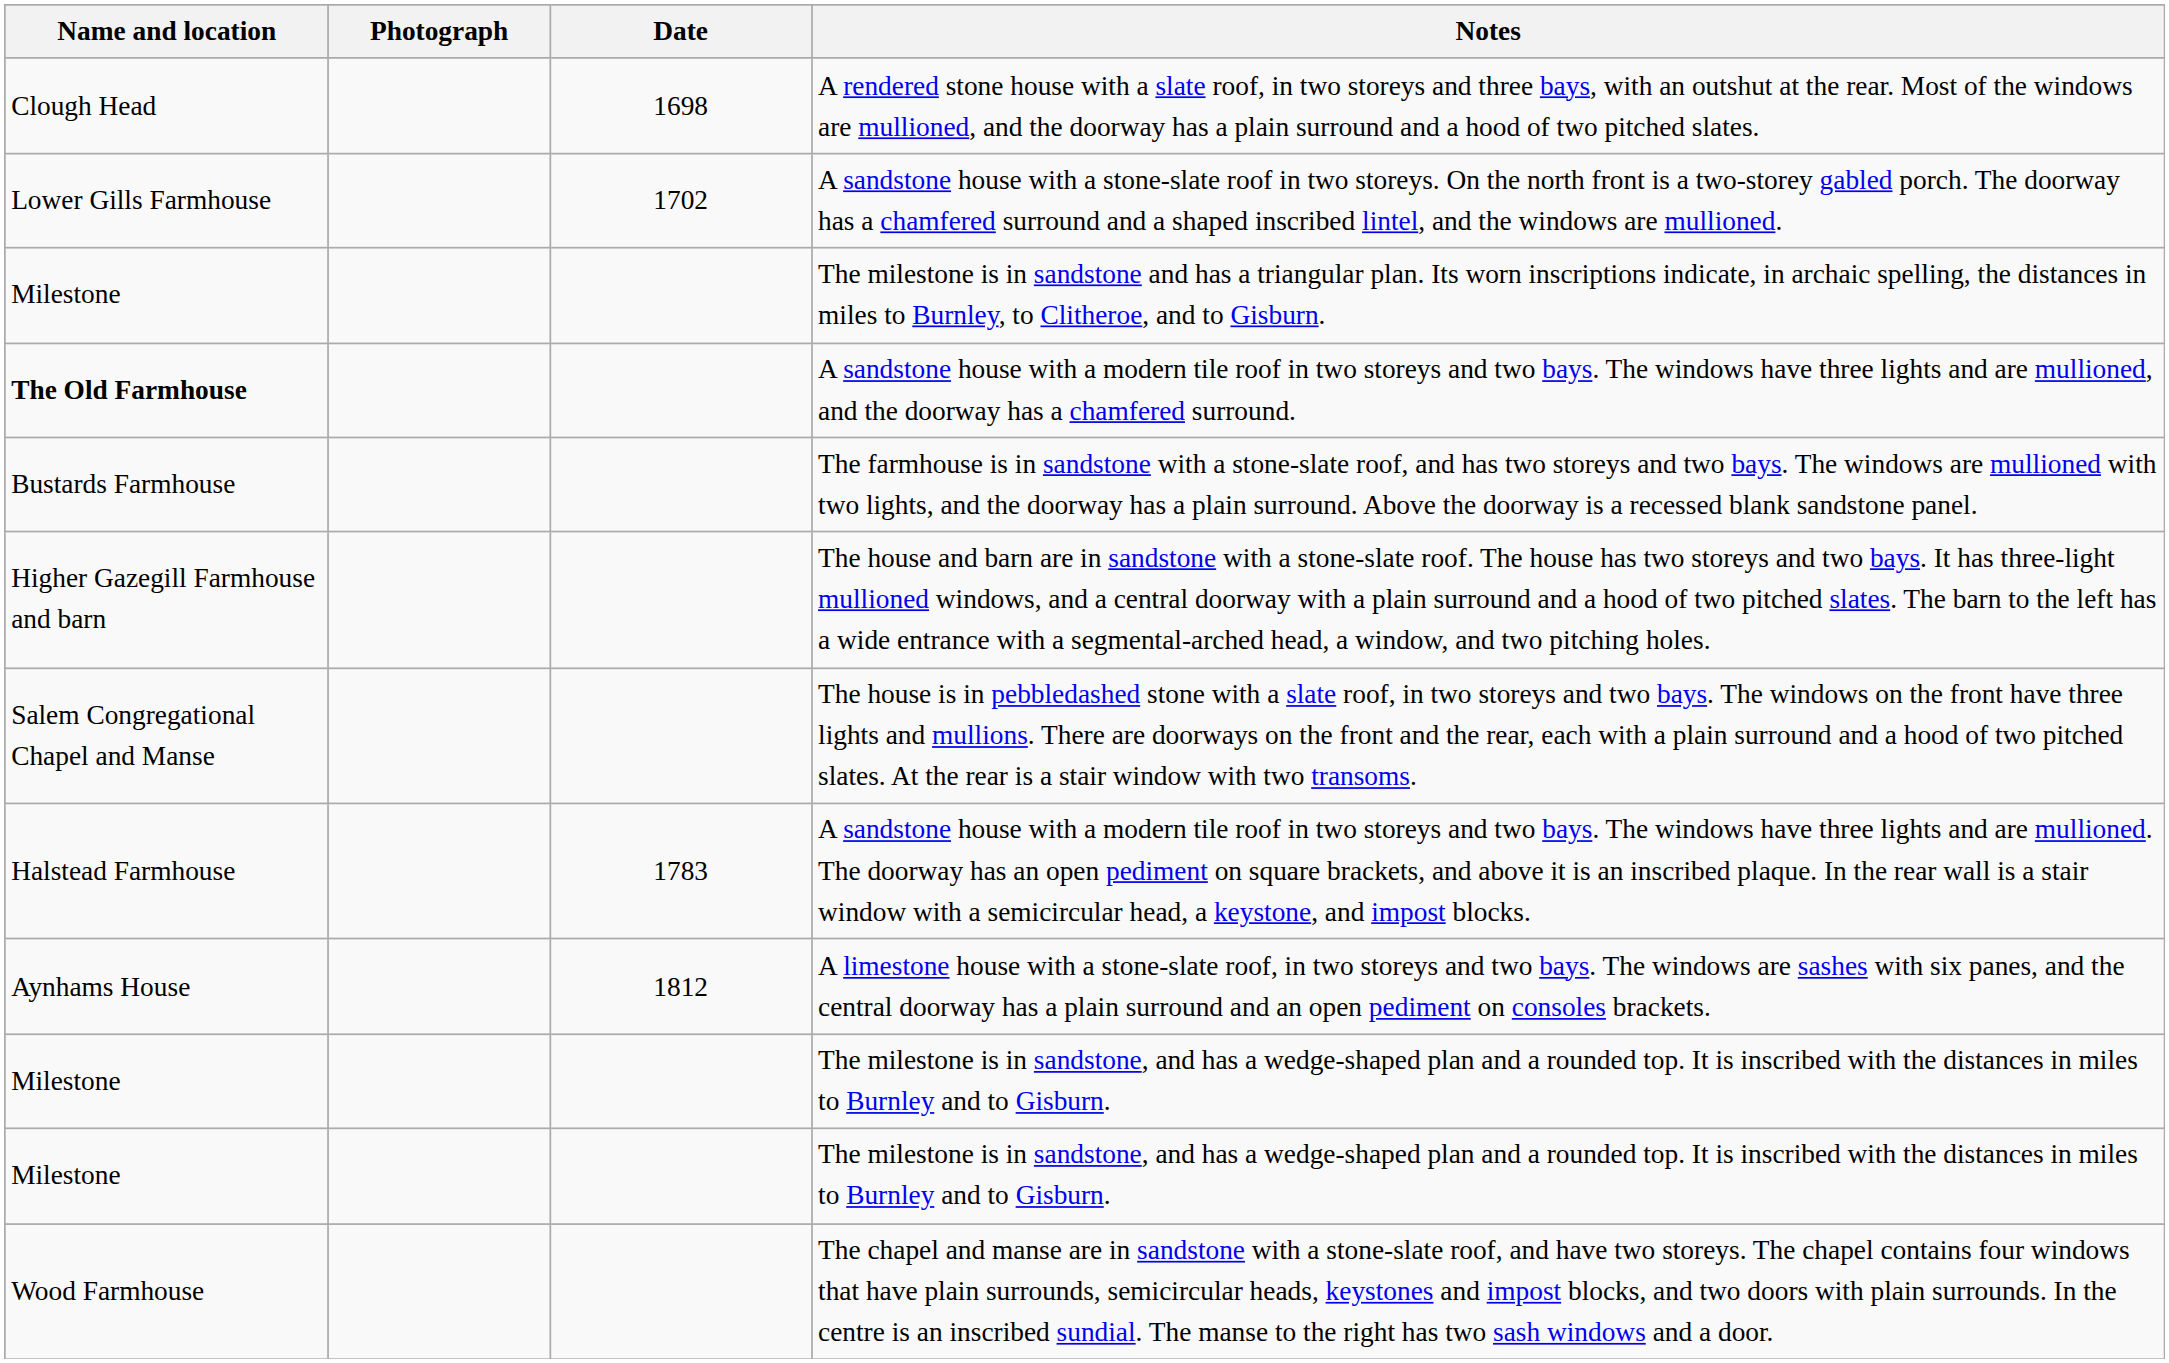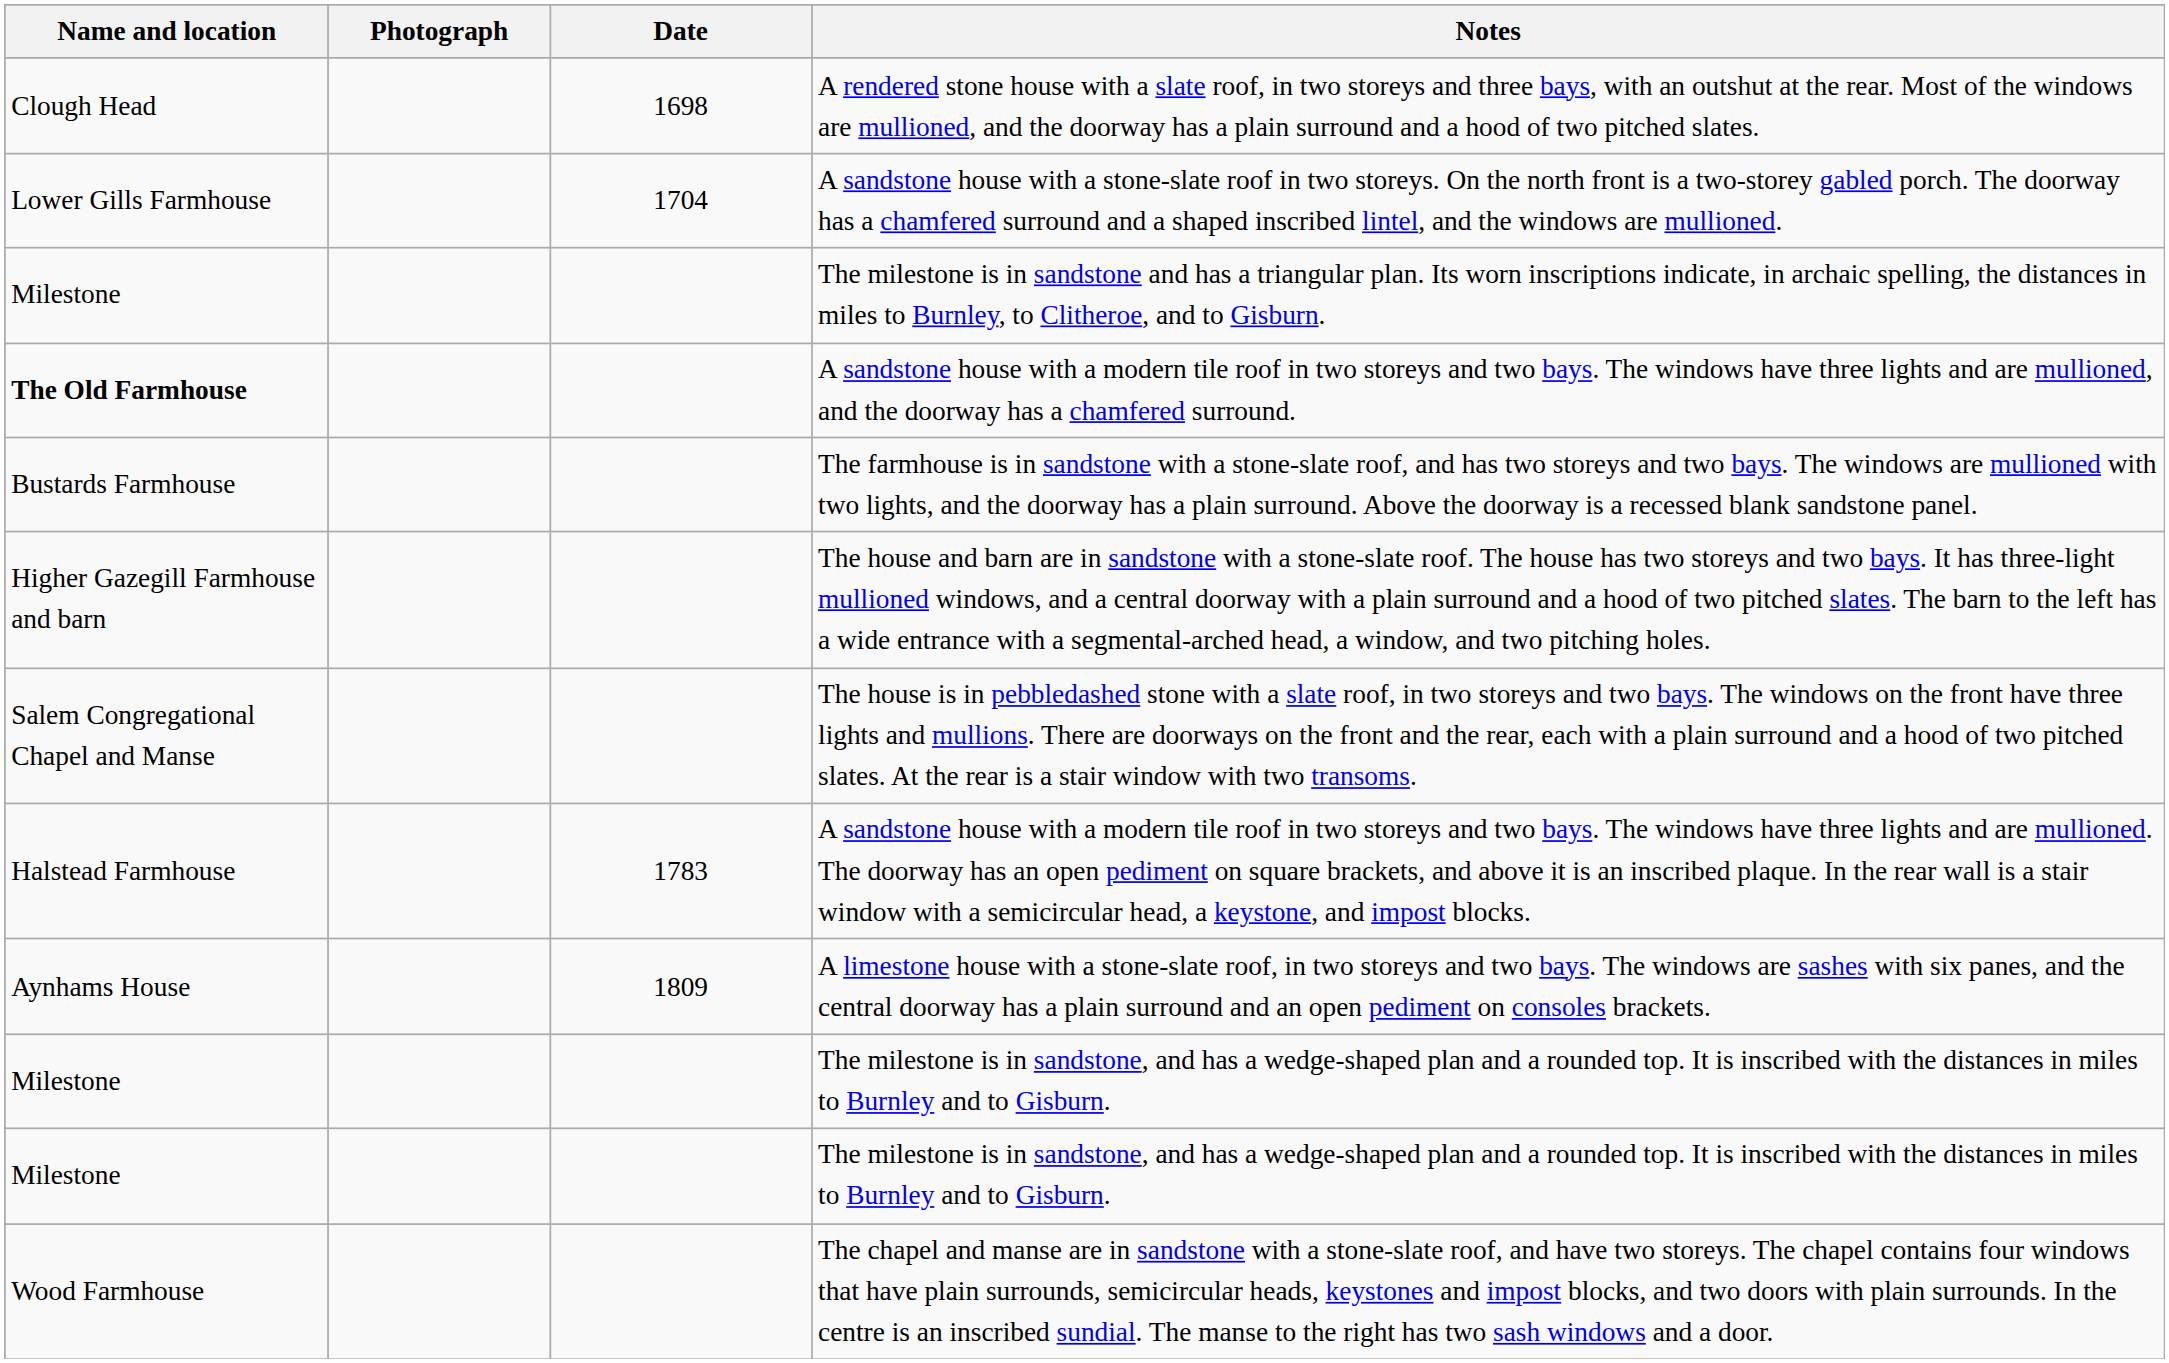(681, 200) 1702 -> (681, 200) 1704
(681, 986) 1812 -> (681, 986) 1809
